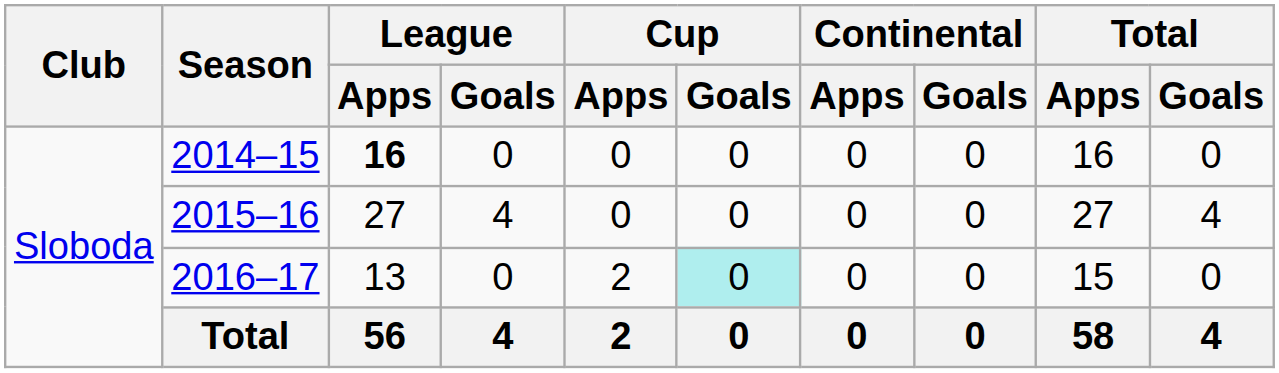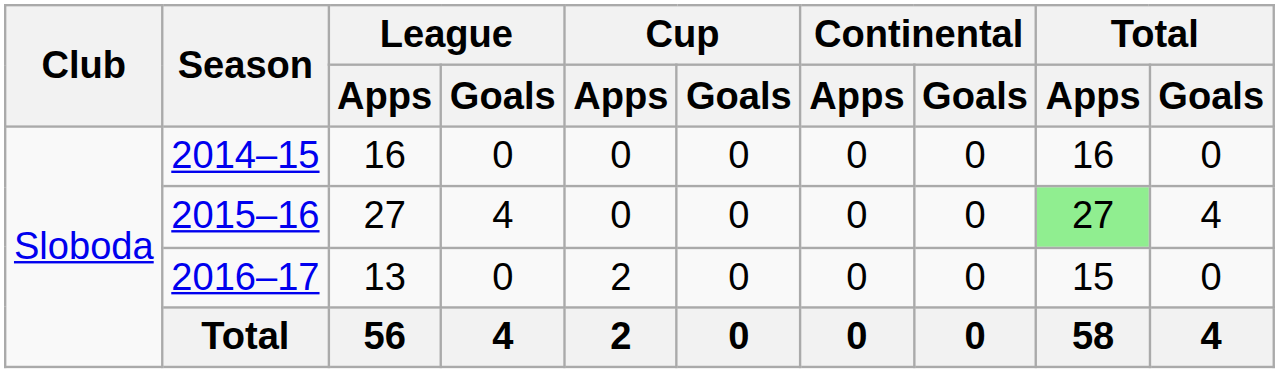(385, 155) bold -> (385, 155) normal
(1093, 215) no background -> (1093, 215) lightgreen background
(739, 276) paleturquoise background -> (739, 276) no background
